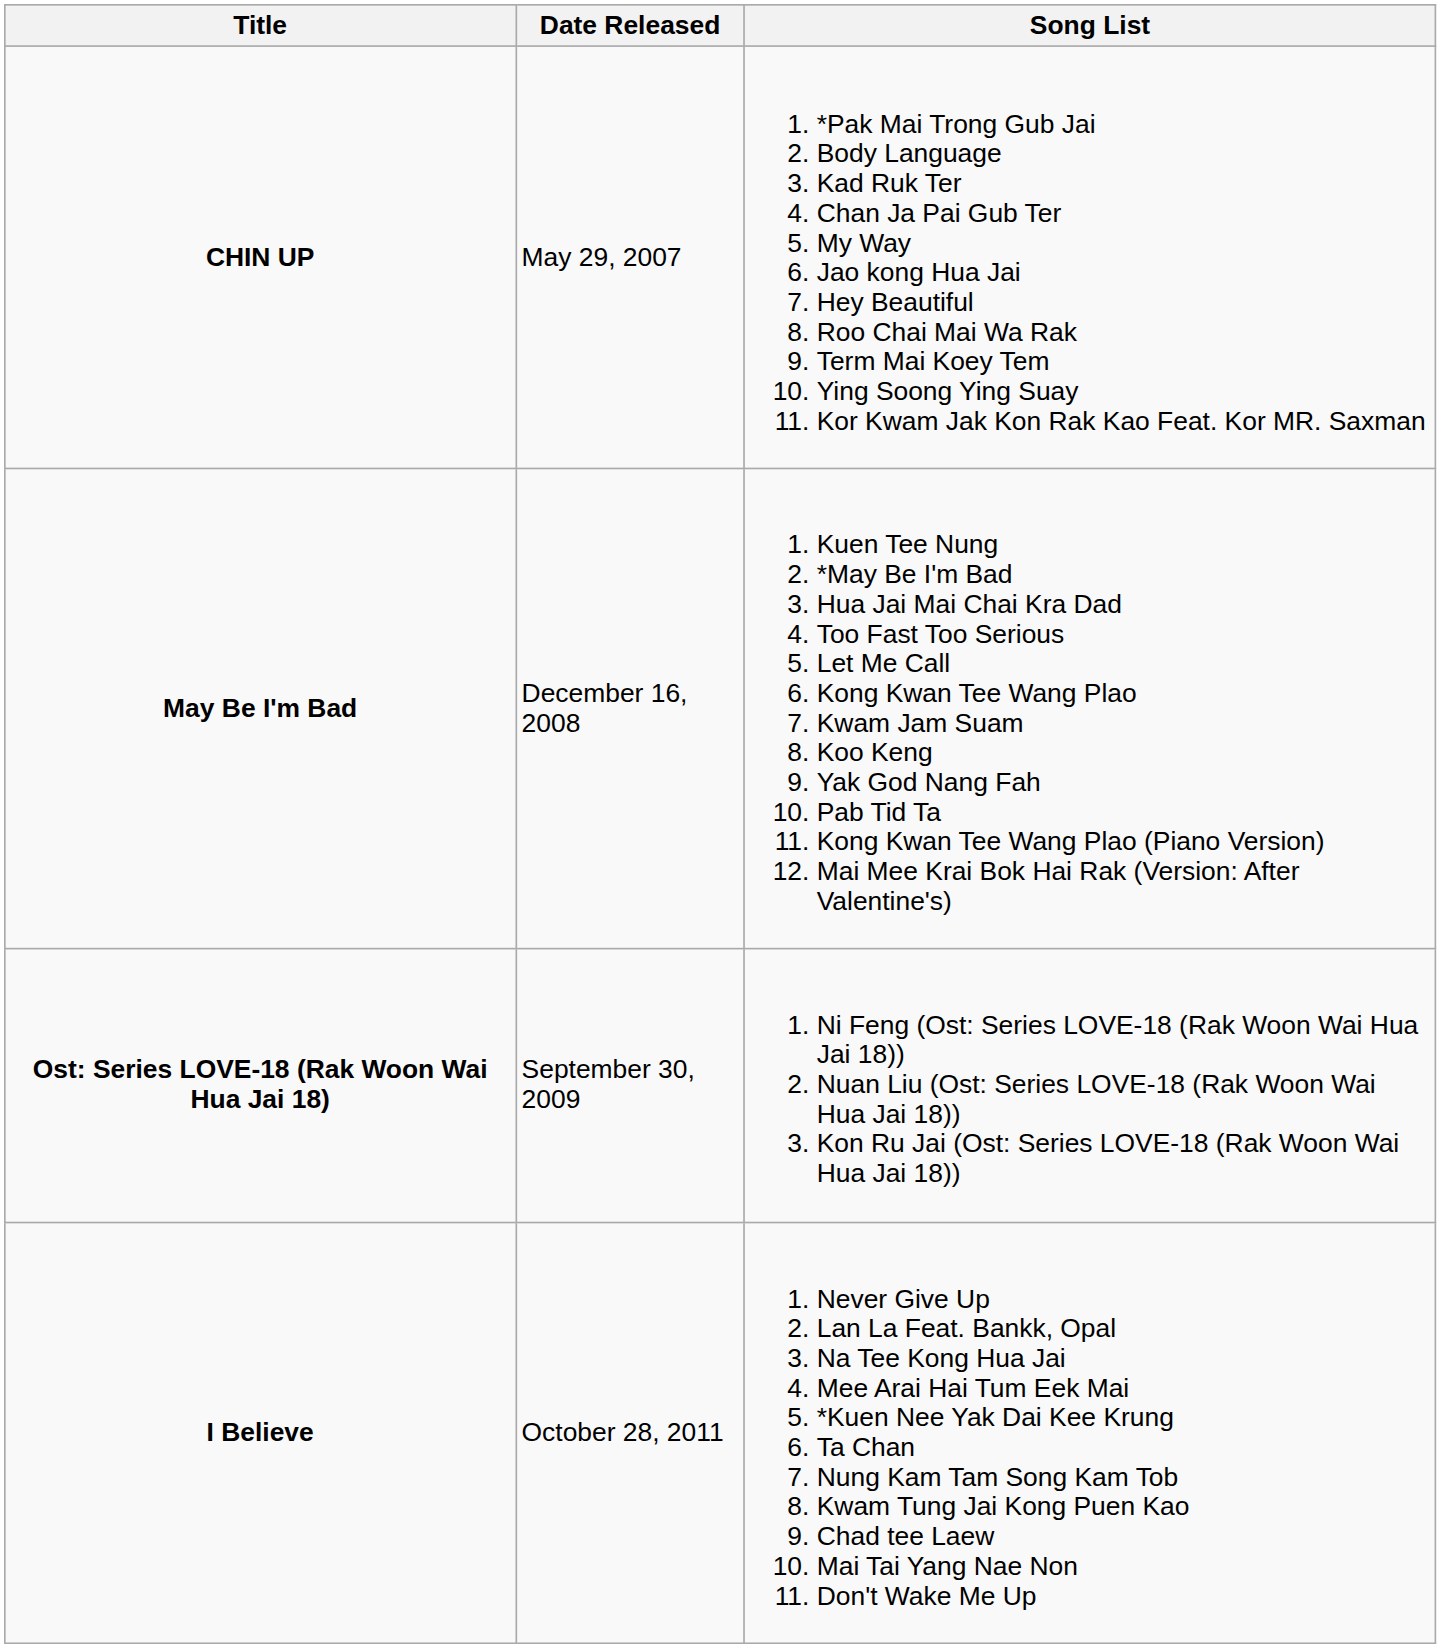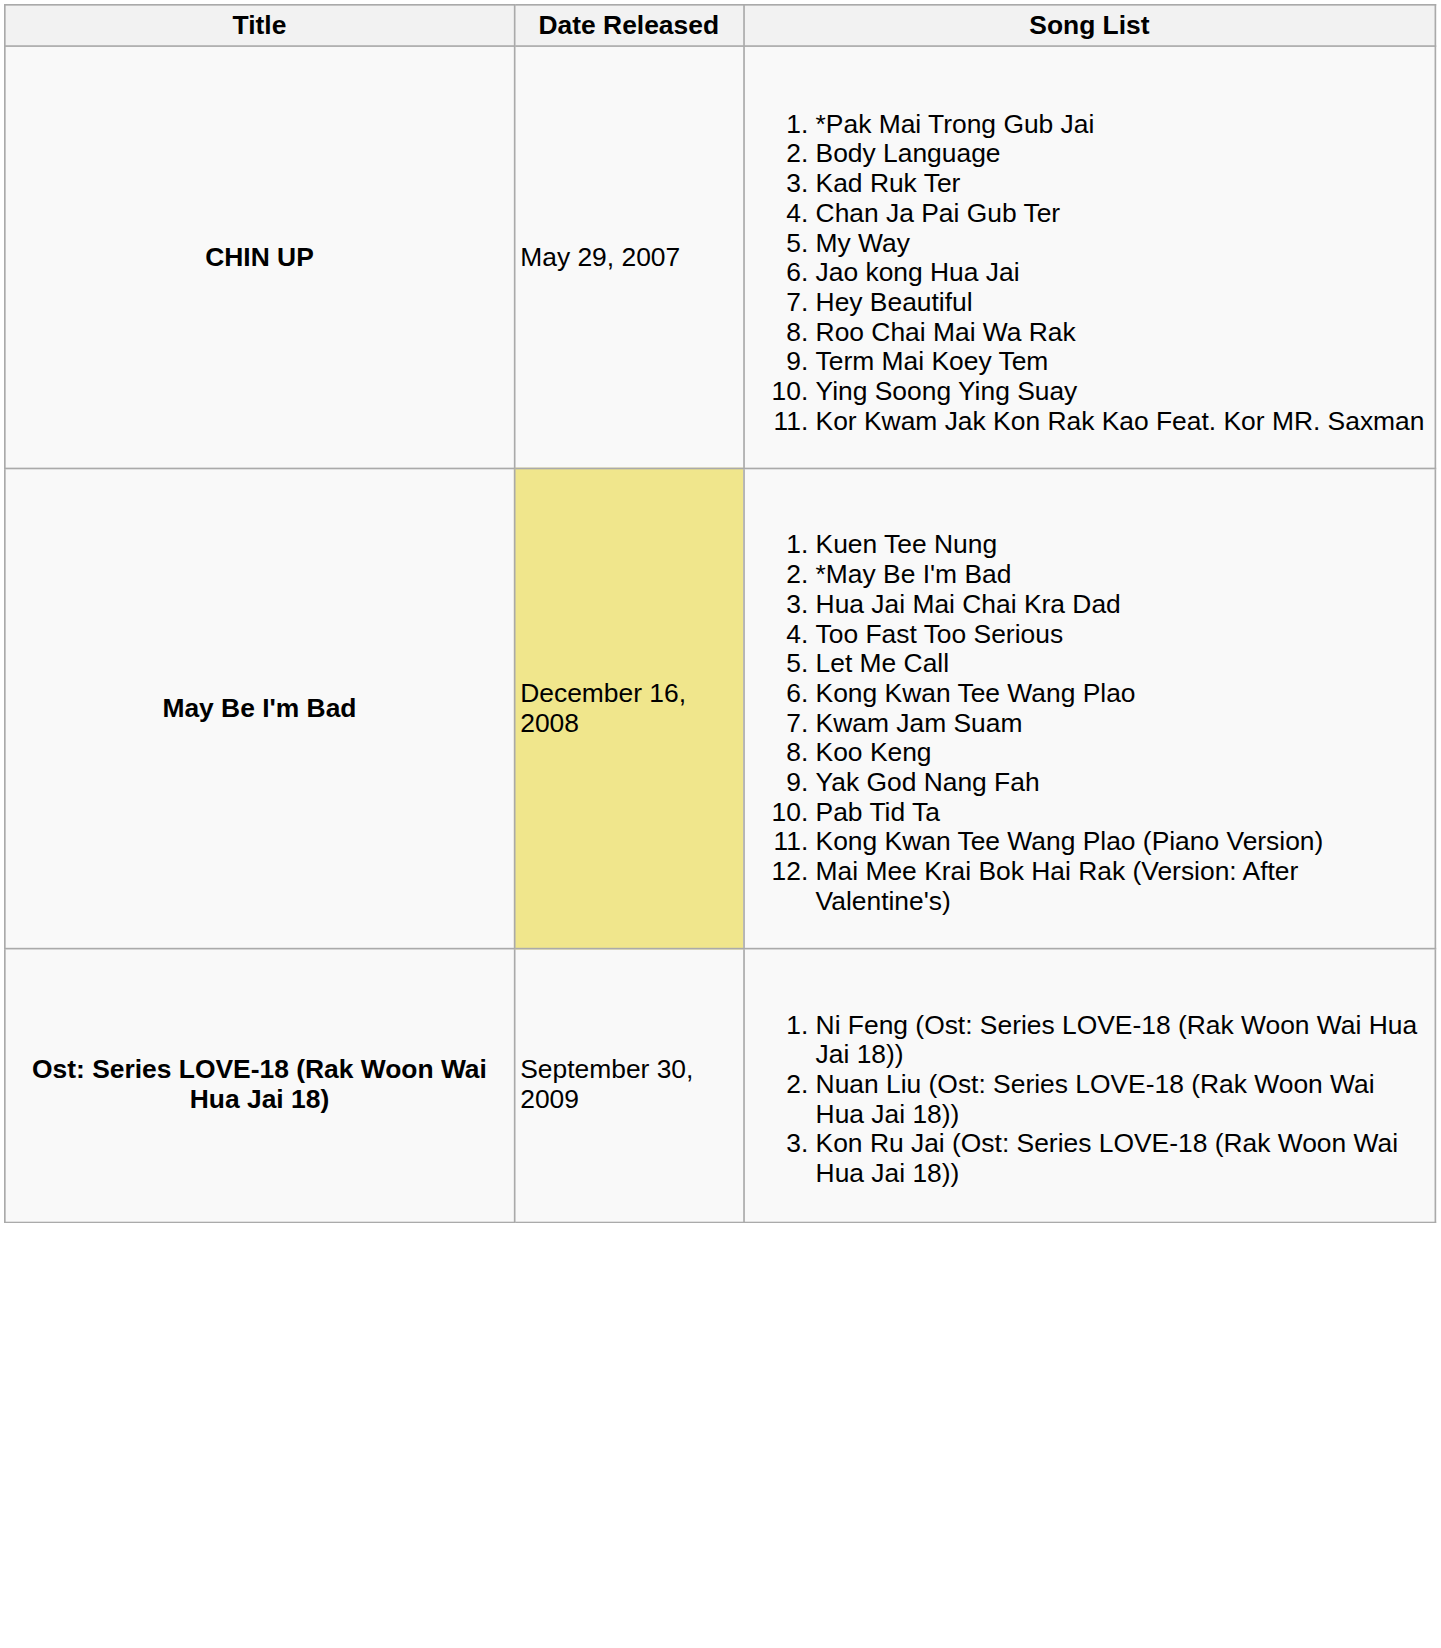(604, 708) no background -> (603, 708) khaki background
- row: (260, 1432)
